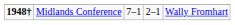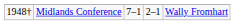(19, 12) bold -> (19, 12) normal
